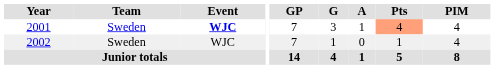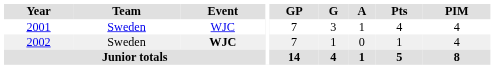(223, 26) bold -> (223, 26) normal
(399, 26) lightsalmon background -> (399, 26) no background
(223, 42) normal -> (223, 42) bold
